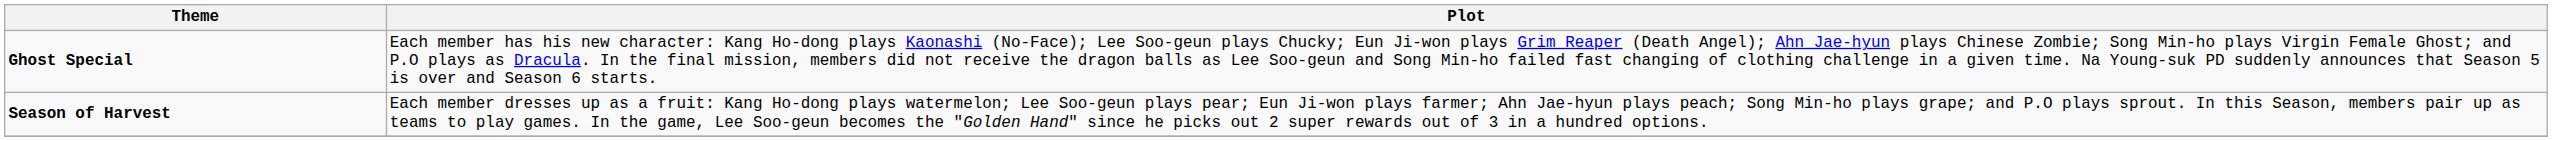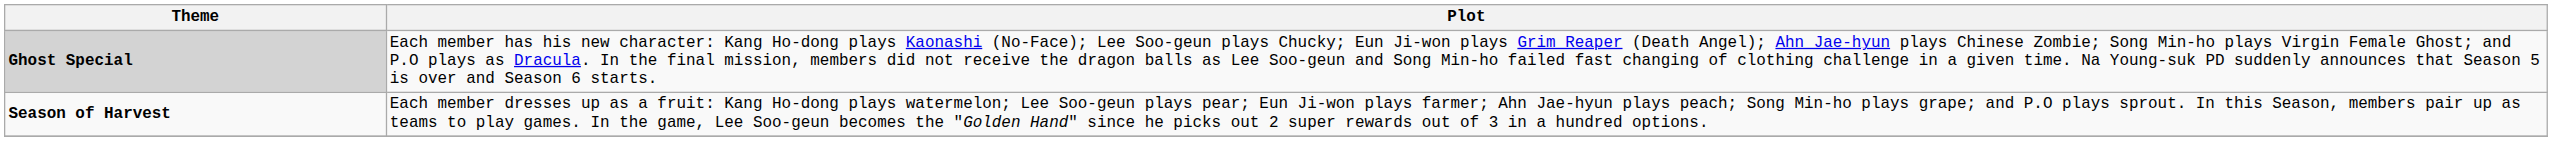(71, 62) no background -> (71, 62) lightgrey background
